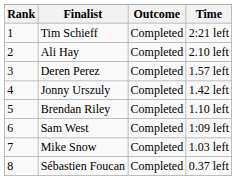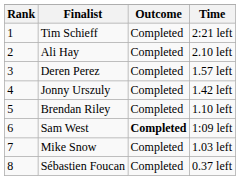(157, 128) normal -> (159, 128) bold
